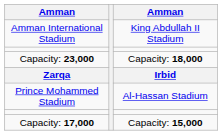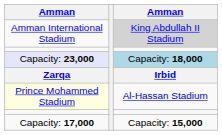(165, 33) no background -> (165, 33) lightgrey background
(57, 59) no background -> (57, 59) lavender background
(165, 59) no background -> (165, 59) lightblue background
(57, 96) no background -> (57, 96) lightyellow background
